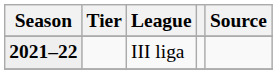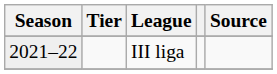(43, 52) bold -> (43, 52) normal
